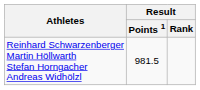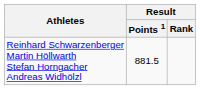(147, 61) 981.5 -> (147, 61) 881.5
